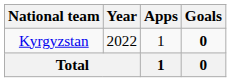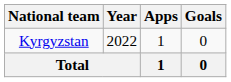(203, 40) bold -> (203, 40) normal
